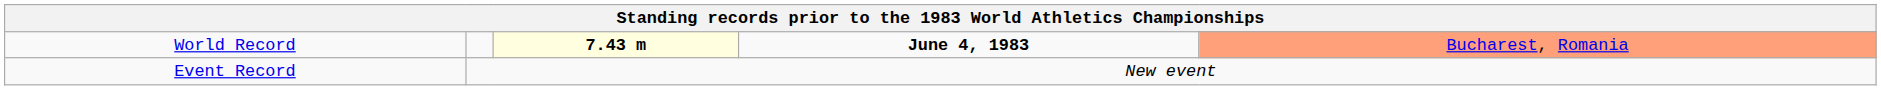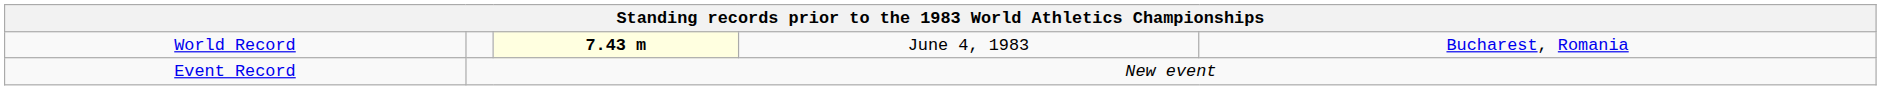(968, 45) bold -> (968, 45) normal
(1538, 45) lightsalmon background -> (1538, 45) no background
